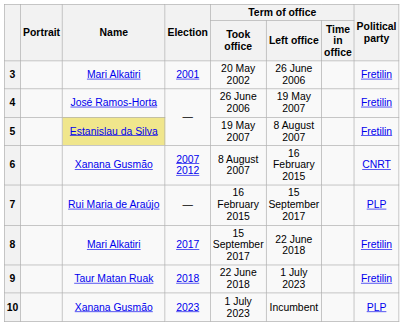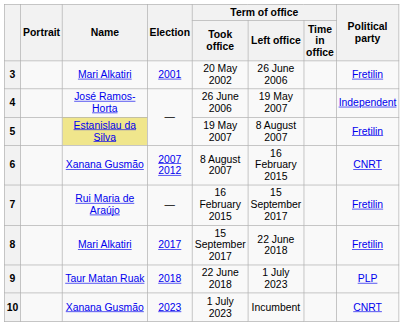(377, 103) Fretilin -> (368, 103) Independent
(377, 205) PLP -> (368, 205) Fretilin
(377, 279) Fretilin -> (368, 279) PLP
(377, 307) PLP -> (368, 307) CNRT
